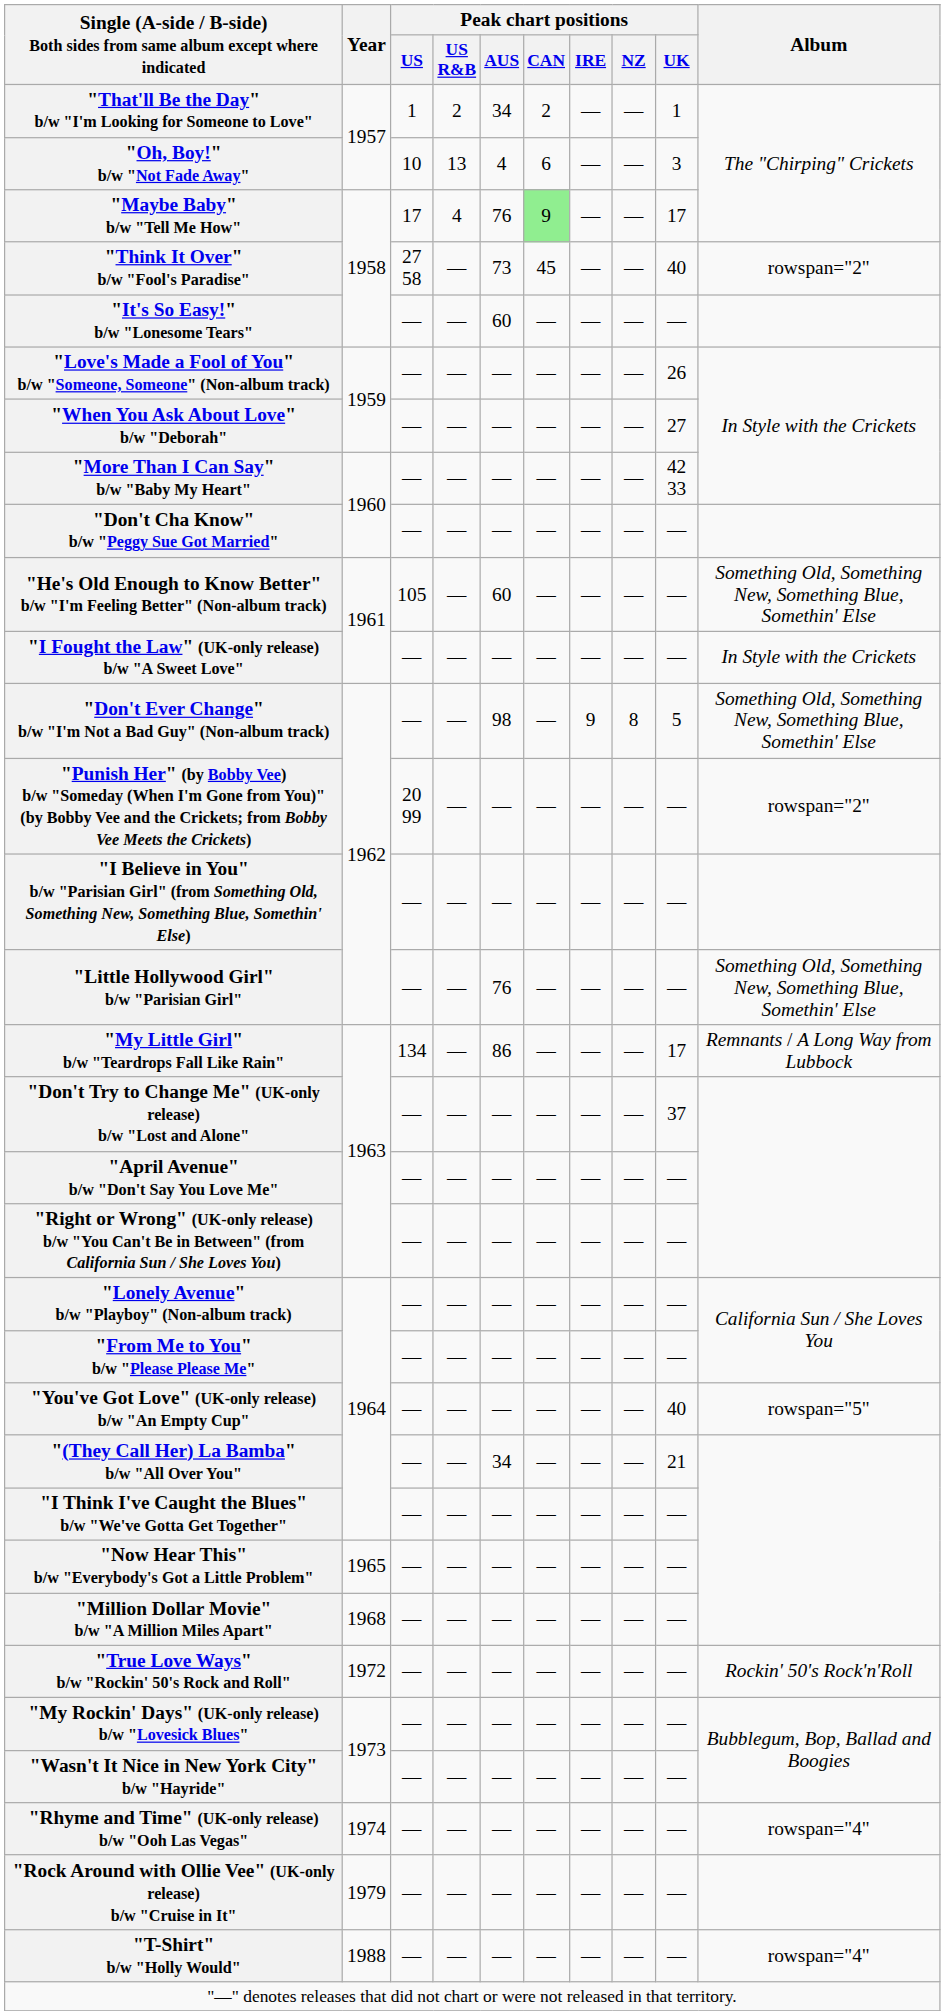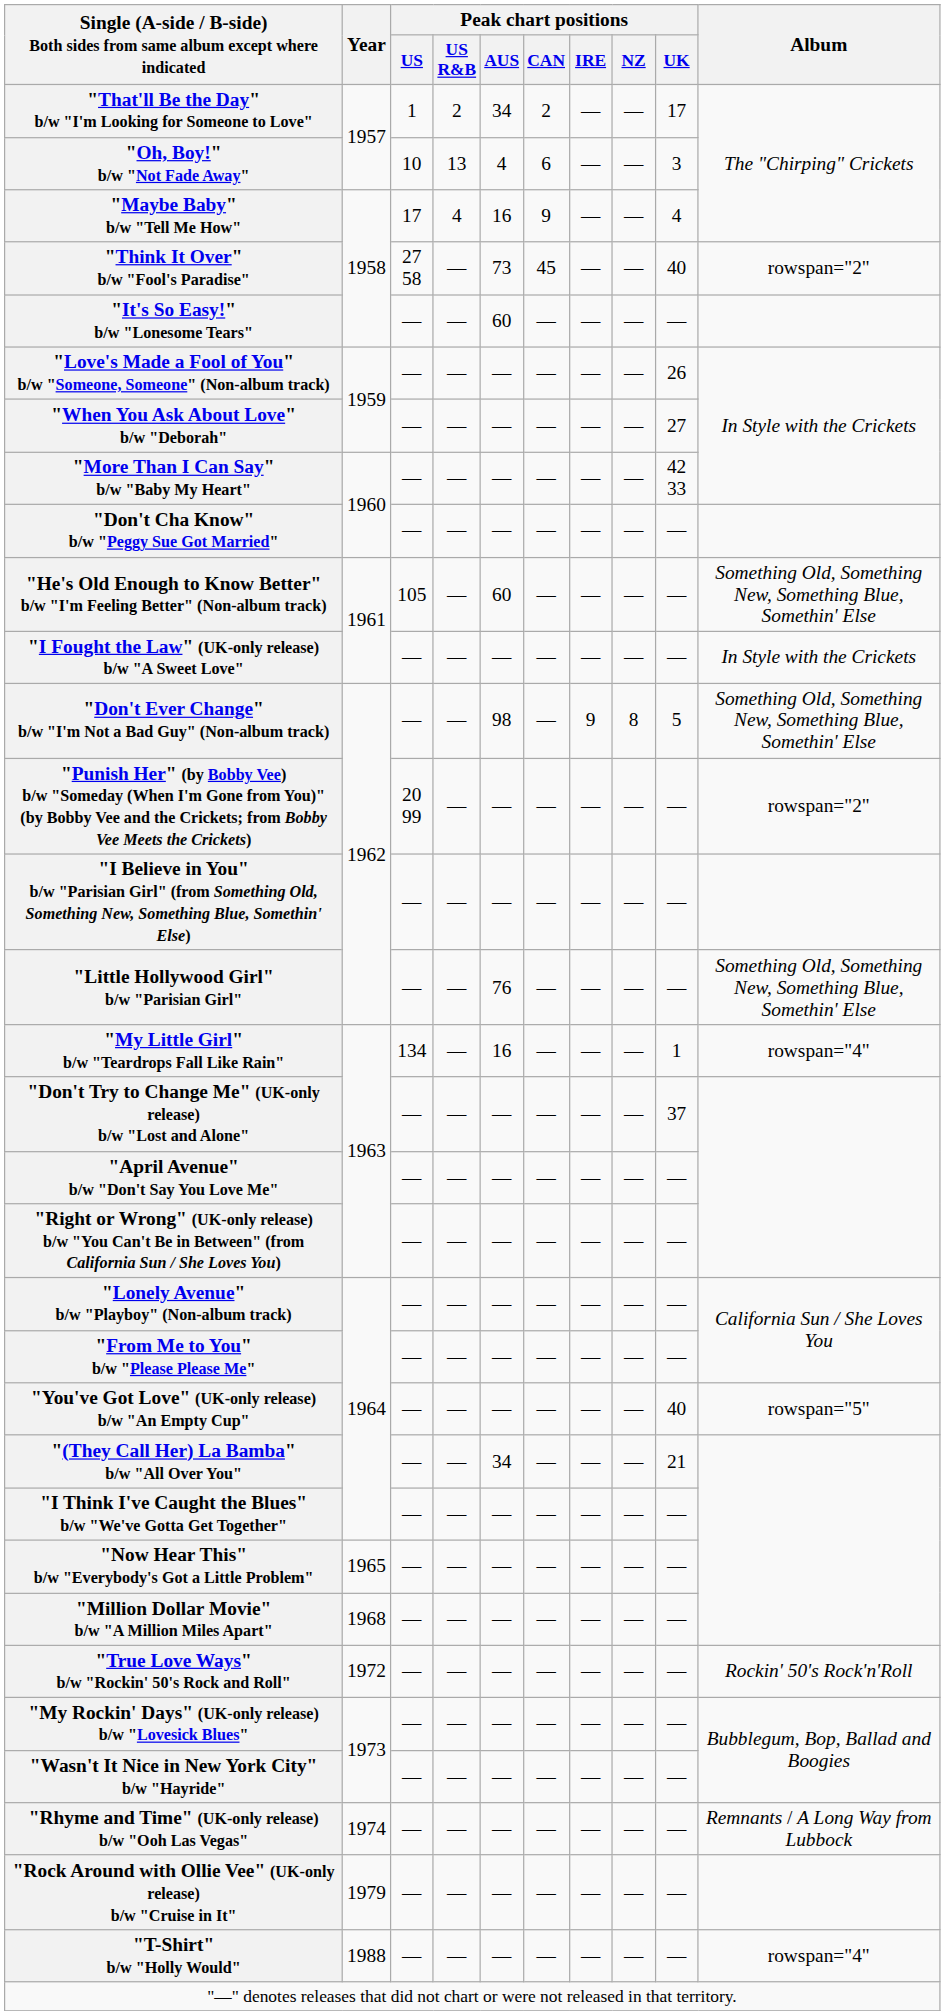(677, 110) 1 -> (677, 110) 17
(502, 215) 76 -> (502, 215) 16
(546, 215) lightgreen background -> (546, 215) no background
(677, 215) 17 -> (677, 215) 4
(502, 1050) 86 -> (502, 1050) 16
(677, 1050) 17 -> (677, 1050) 1
(819, 1050) Remnants / A Long Way from Lubbock -> (819, 1050) rowspan="4"
(819, 1828) rowspan="4" -> (819, 1828) Remnants / A Long Way from Lubbock
